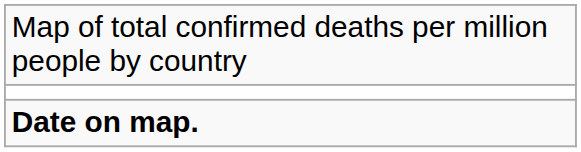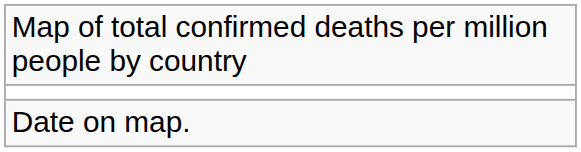(105, 122) bold -> (101, 122) normal
